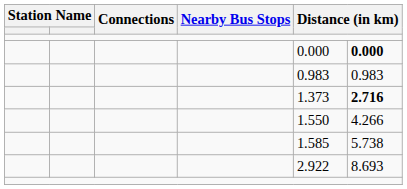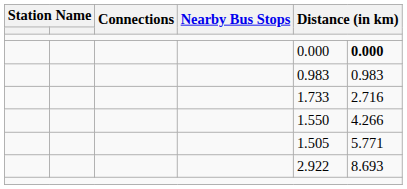(313, 97) 1.373 -> (313, 97) 1.733
(367, 97) bold -> (367, 97) normal
(313, 143) 1.585 -> (313, 143) 1.505
(367, 143) 5.738 -> (367, 143) 5.771
